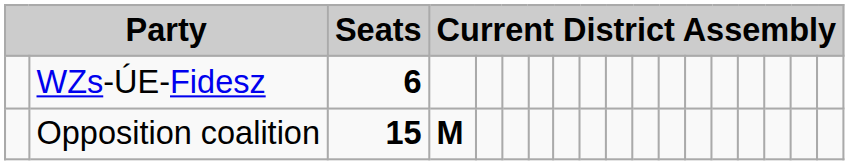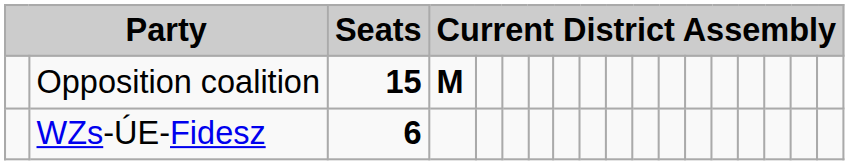rows swapped: (178, 133) <-> (151, 81)
